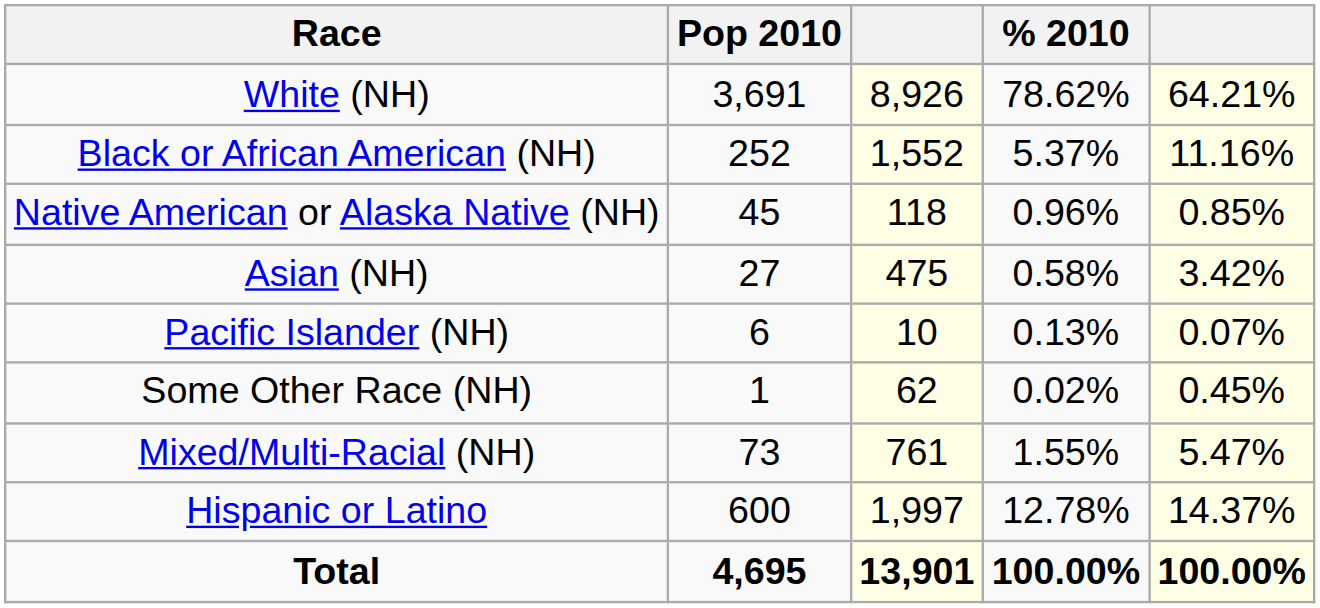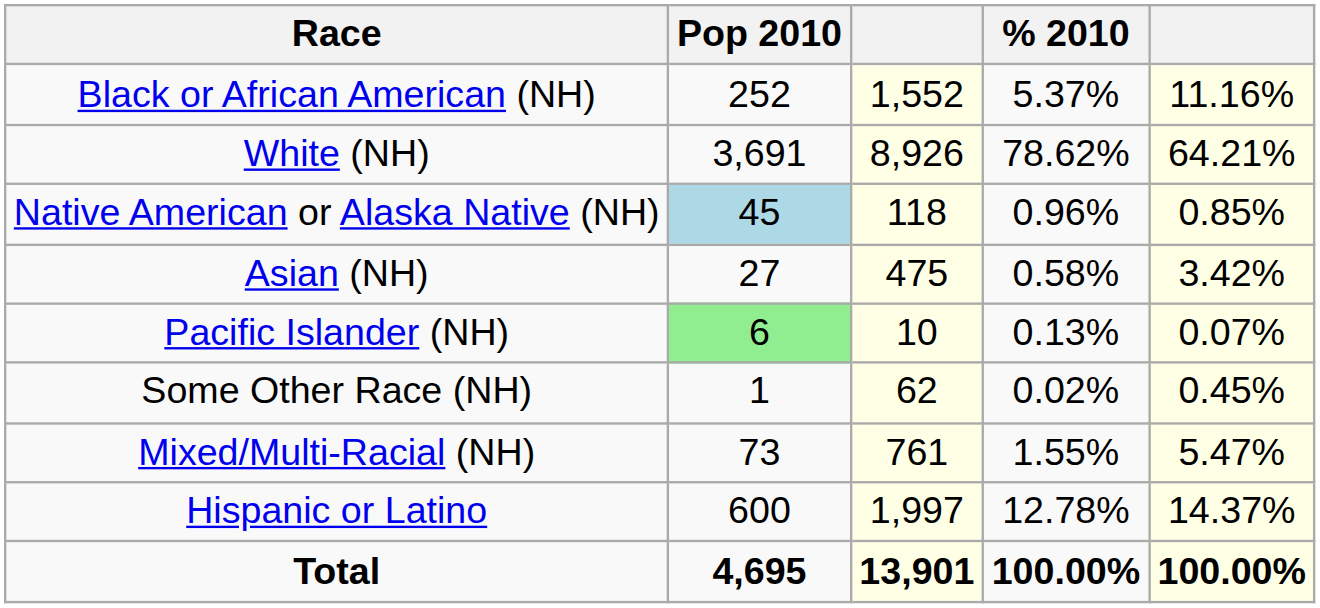rows swapped: (337, 93) <-> (337, 153)
(759, 213) no background -> (759, 213) lightblue background
(759, 332) no background -> (759, 332) lightgreen background
